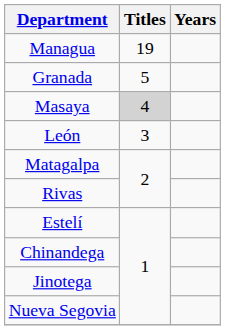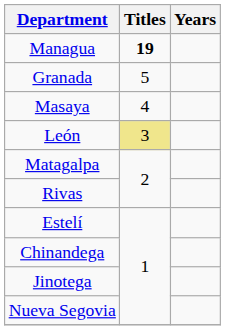(145, 48) normal -> (145, 48) bold
(145, 106) lightgrey background -> (145, 106) no background
(145, 135) no background -> (145, 135) khaki background
